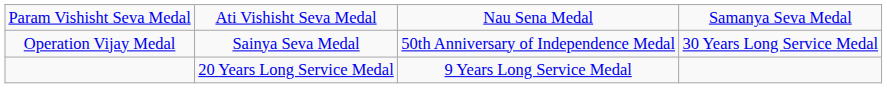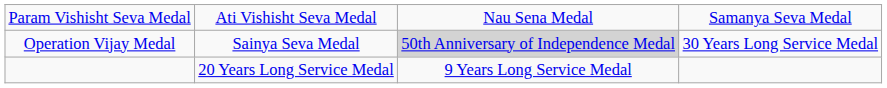(538, 43) no background -> (538, 43) lightgrey background
